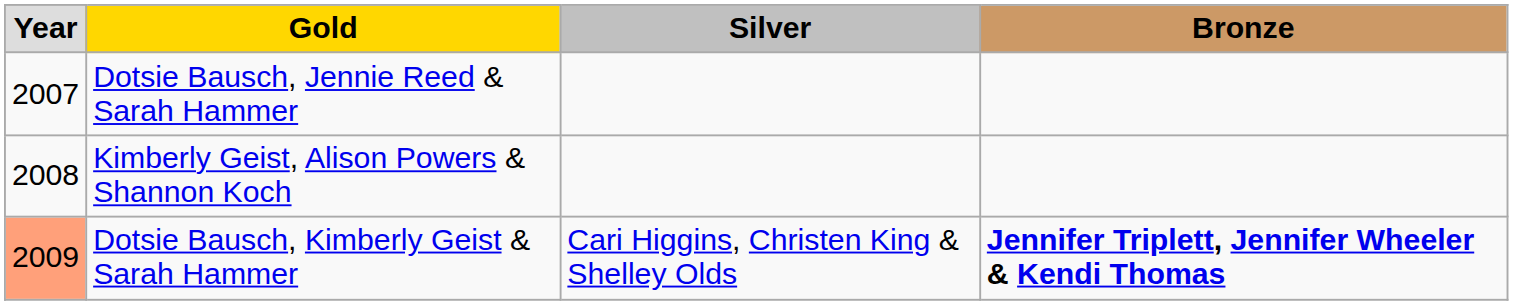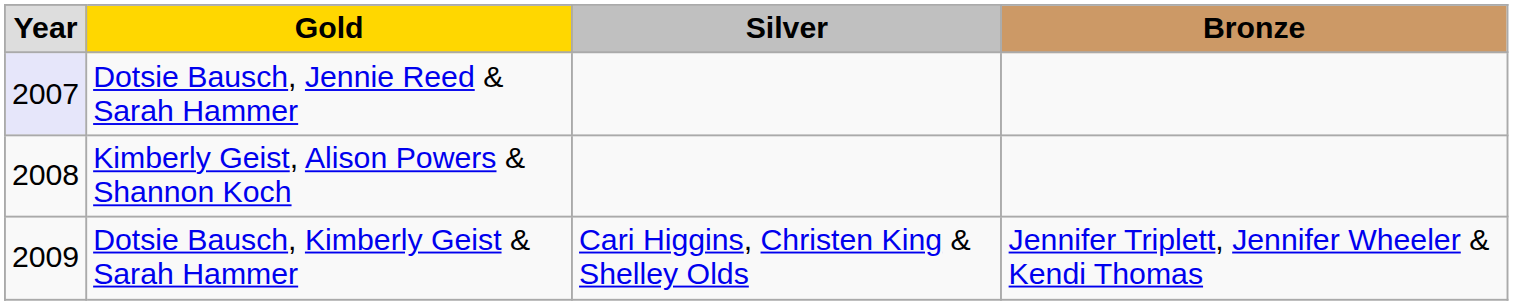(46, 93) no background -> (46, 93) lavender background
(46, 257) lightsalmon background -> (46, 257) no background
(1231, 257) bold -> (1249, 257) normal
